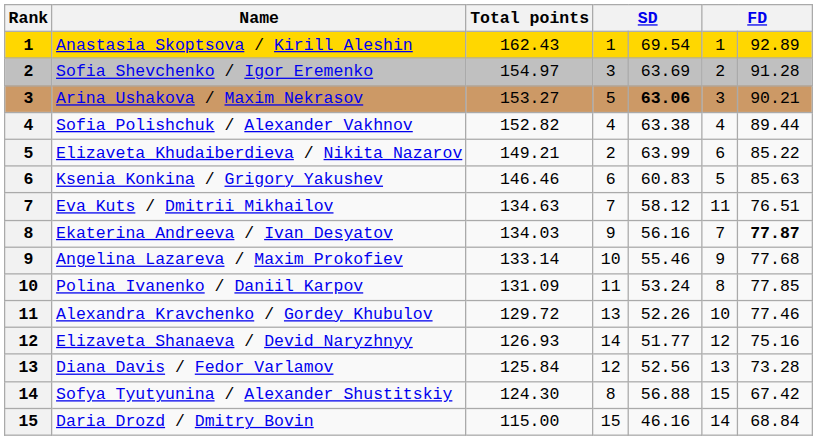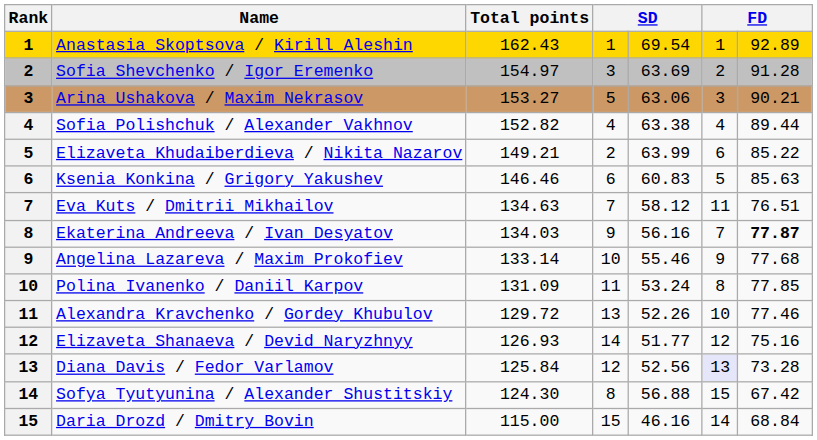(666, 99) bold -> (666, 99) normal
(720, 368) no background -> (720, 368) lavender background
